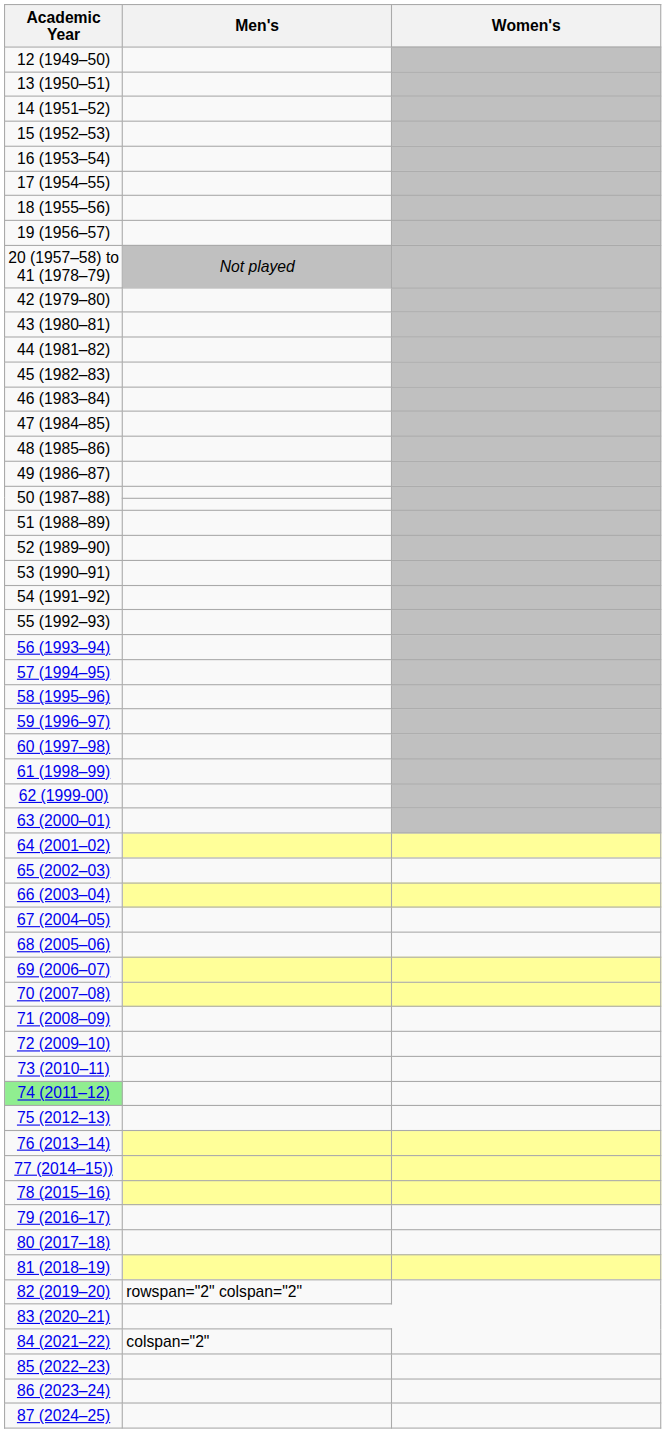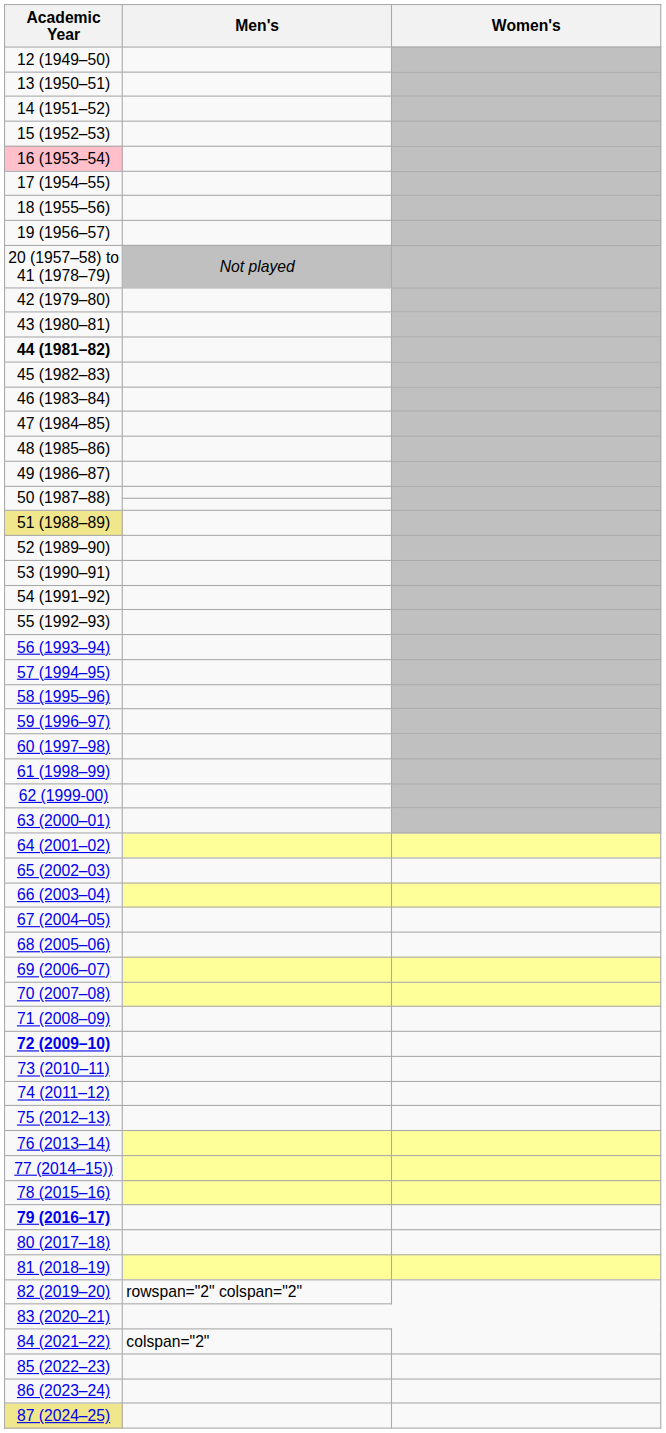(64, 159) no background -> (64, 159) pink background
(64, 350) normal -> (64, 350) bold
(64, 523) no background -> (64, 523) khaki background
(64, 1044) normal -> (64, 1044) bold
(64, 1094) lightgreen background -> (64, 1094) no background
(64, 1218) normal -> (64, 1218) bold
(64, 1416) no background -> (64, 1416) khaki background
